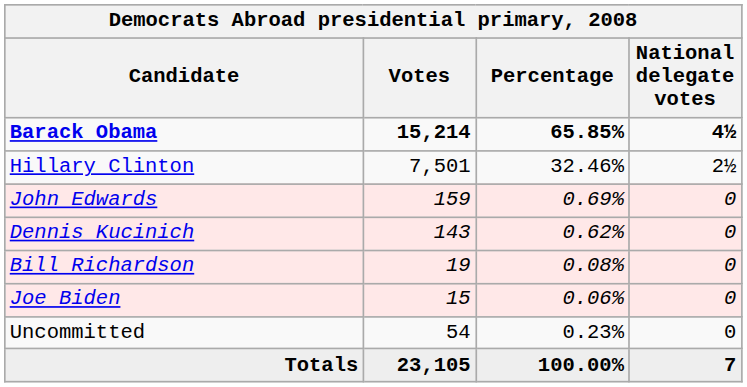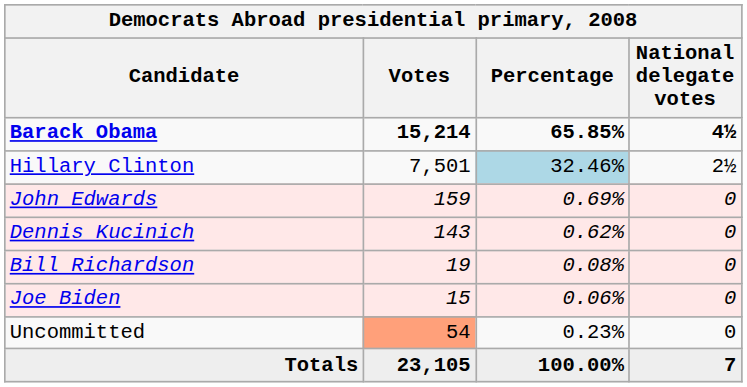(587, 167) no background -> (587, 167) lightblue background
(458, 333) no background -> (458, 333) lightsalmon background
